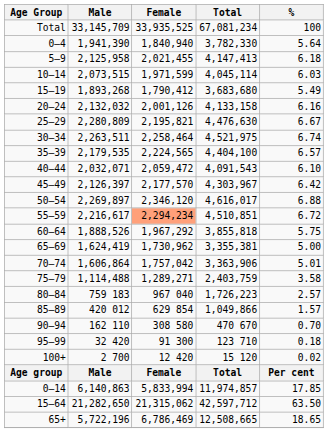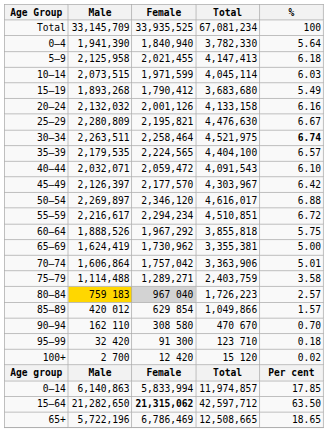(309, 138) normal -> (309, 138) bold
(167, 216) lightsalmon background -> (167, 216) no background
(109, 294) no background -> (109, 294) gold background
(173, 294) no background -> (173, 294) lightgrey background
(164, 404) normal -> (164, 404) bold
